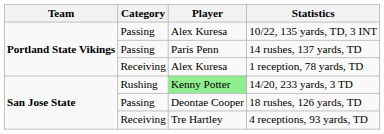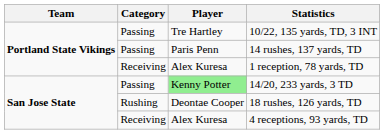(199, 31) Alex Kuresa -> (197, 31) Tre Hartley
(139, 84) Rushing -> (137, 84) Passing
(137, 102) Passing -> (139, 102) Rushing
(197, 120) Tre Hartley -> (199, 120) Alex Kuresa
